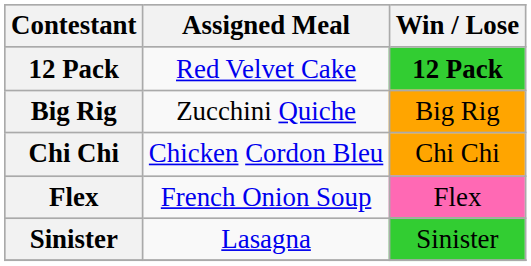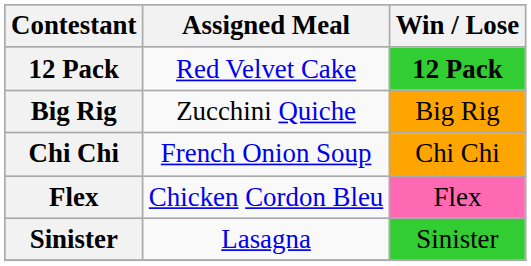(266, 153) Chicken Cordon Bleu -> (266, 153) French Onion Soup
(266, 196) French Onion Soup -> (266, 196) Chicken Cordon Bleu
